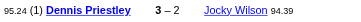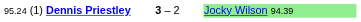(249, 11) no background -> (249, 11) lightgreen background
